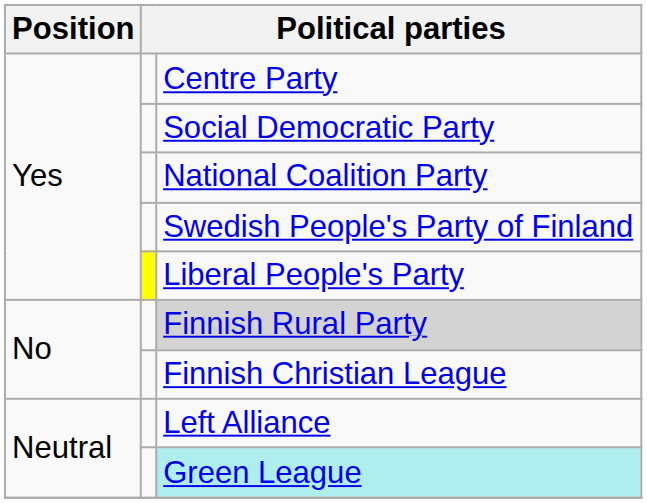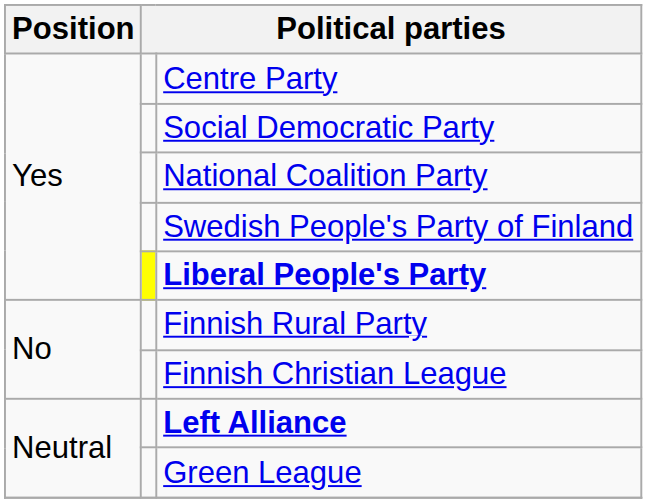(314, 275) normal -> (325, 275) bold
(295, 324) lightgrey background -> (295, 324) no background
(247, 422) normal -> (255, 422) bold
(262, 472) paleturquoise background -> (262, 472) no background
